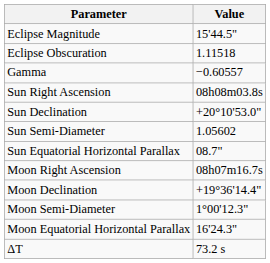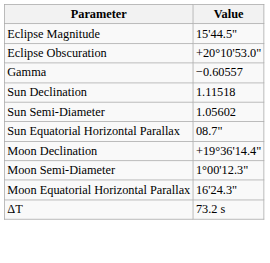(216, 53) 1.11518 -> (229, 53) +20°10'53.0"
- row: (59, 92)
(229, 111) +20°10'53.0" -> (216, 92) 1.11518
- row: (64, 170)
